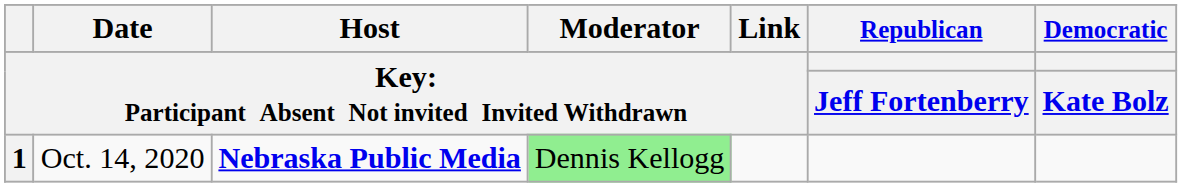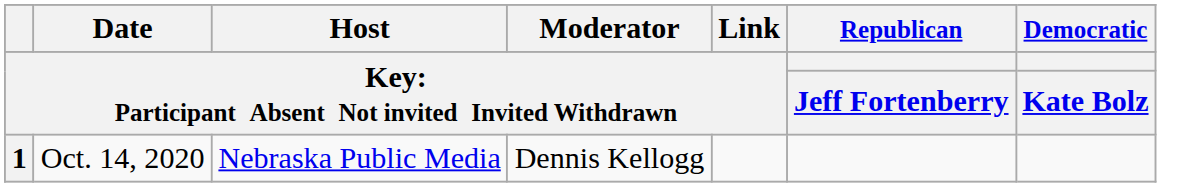(370, 157) bold -> (360, 157) normal
(630, 157) lightgreen background -> (609, 157) no background
